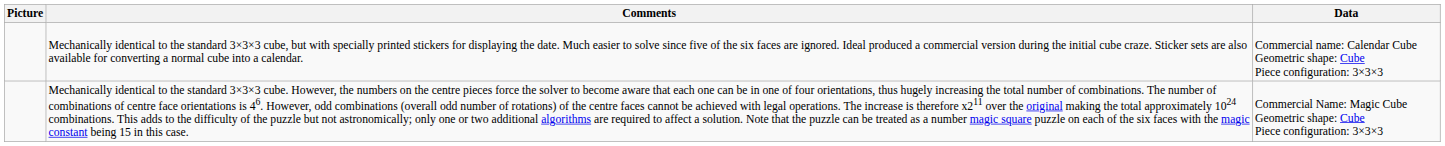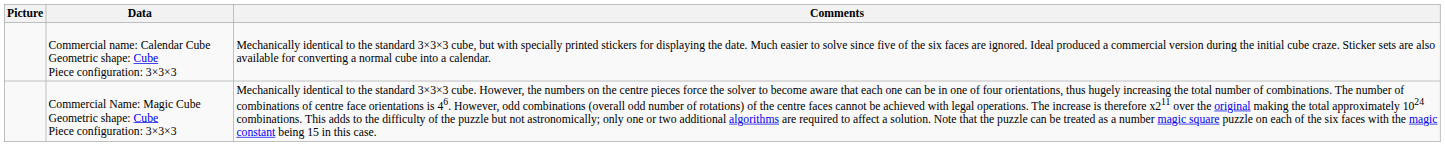columns swapped: (1346, 13) <-> (649, 13)
